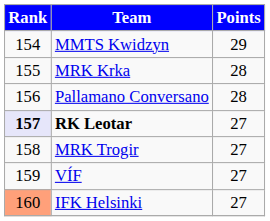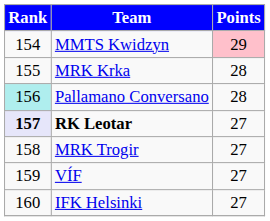(239, 44) no background -> (239, 44) pink background
(28, 96) no background -> (28, 96) paleturquoise background
(28, 202) lightsalmon background -> (28, 202) no background
